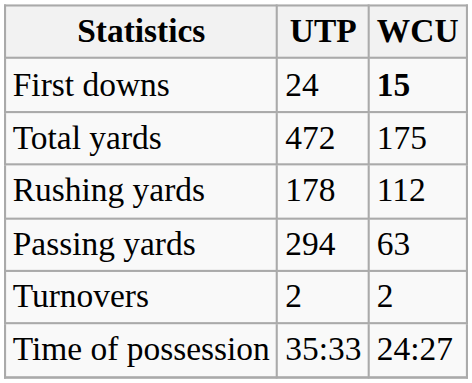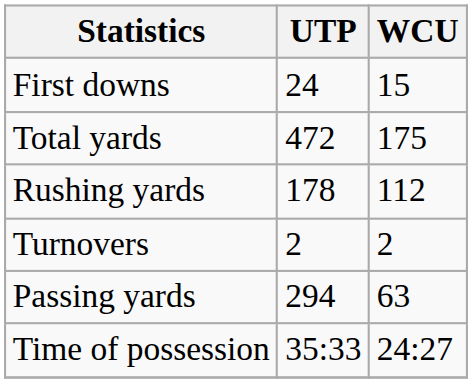(394, 84) bold -> (394, 84) normal
rows swapped: (104, 243) <-> (81, 296)
